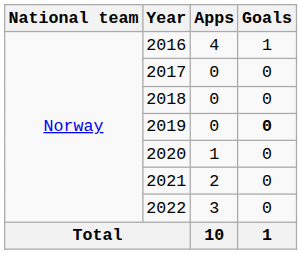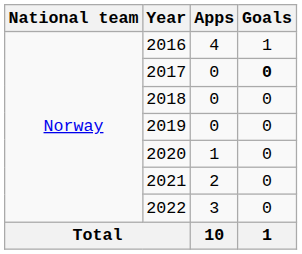(267, 72) normal -> (267, 72) bold
(267, 127) bold -> (267, 127) normal
